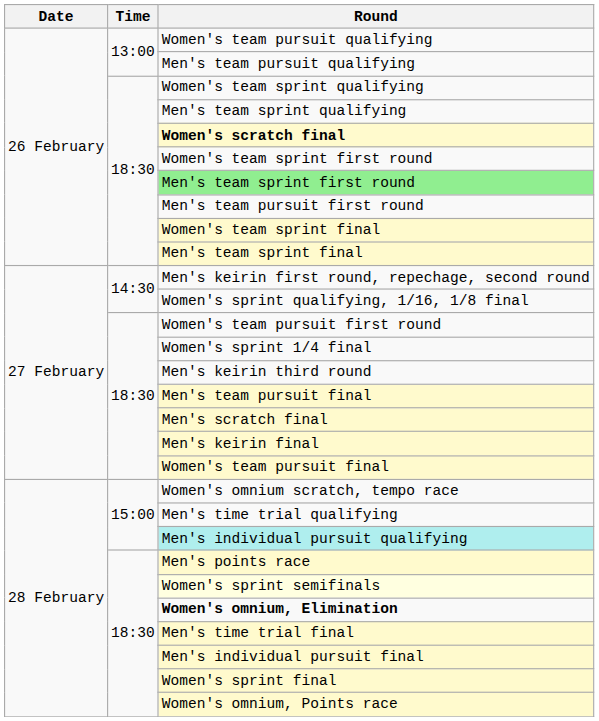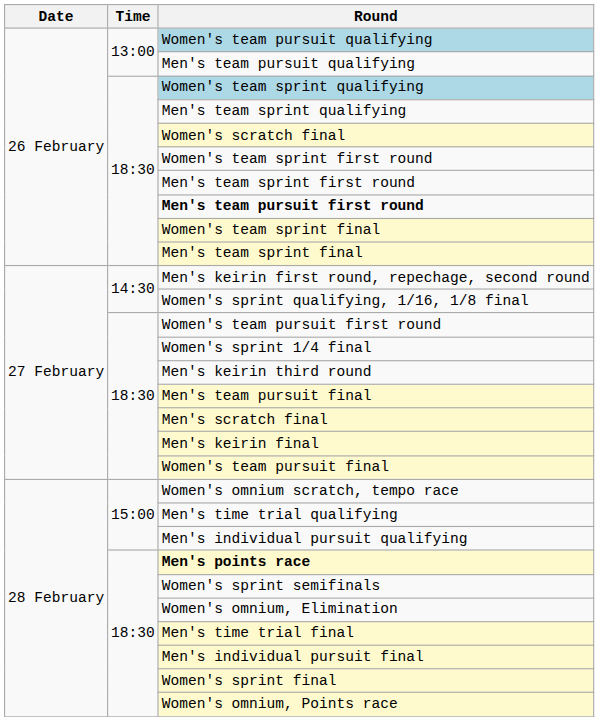(297, 40) no background -> (297, 40) lightblue background
(293, 88) no background -> (293, 88) lightblue background
(253, 135) bold -> (253, 135) normal
(288, 183) lightgreen background -> (288, 183) no background
(293, 206) normal -> (293, 206) bold
(315, 538) paleturquoise background -> (315, 538) no background
(236, 562) normal -> (236, 562) bold
(271, 586) lightyellow background -> (271, 586) no background
(280, 610) bold -> (280, 610) normal
